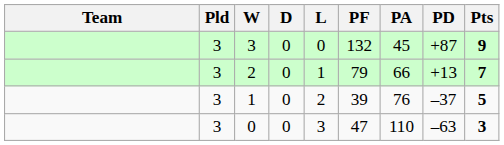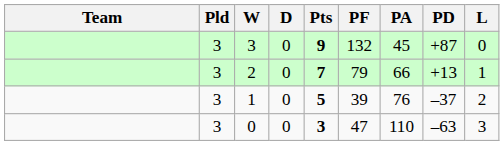columns swapped: (321, 18) <-> (482, 18)
